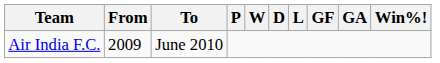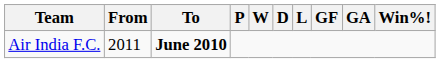(125, 44) 2009 -> (124, 44) 2011
(189, 44) normal -> (191, 44) bold
